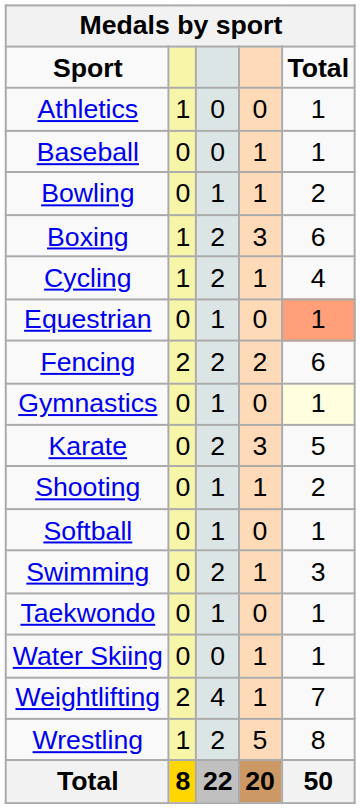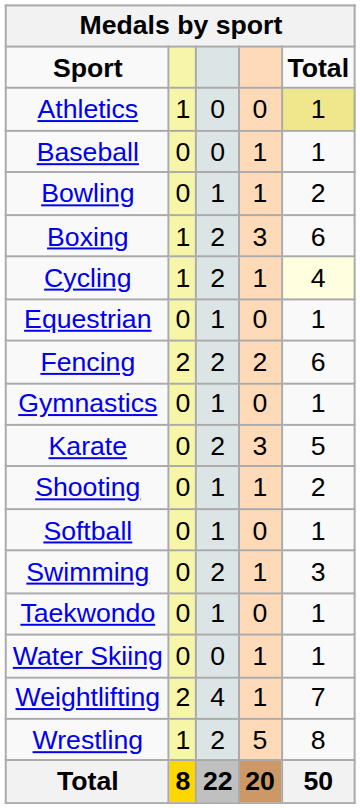(318, 110) no background -> (318, 110) khaki background
(318, 278) no background -> (318, 278) lightyellow background
(318, 320) lightsalmon background -> (318, 320) no background
(318, 404) lightyellow background -> (318, 404) no background
